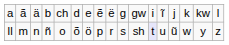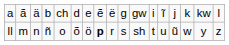(100, 31) normal -> (100, 31) bold
(153, 31) lavender background -> (153, 31) no background
